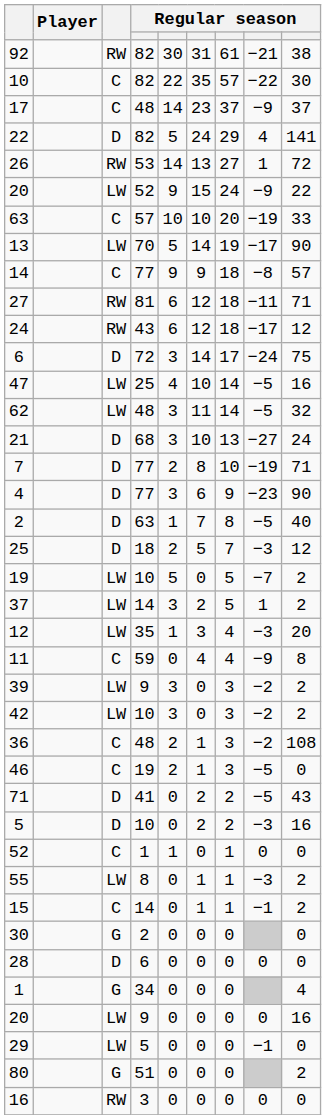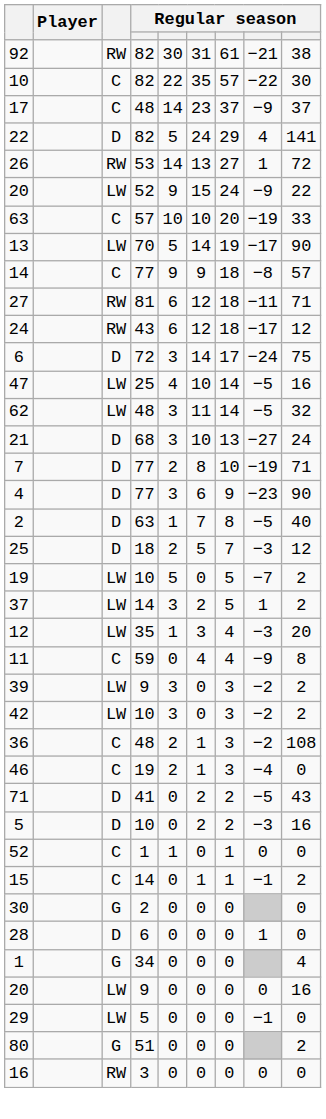(263, 770) −5 -> (263, 770) −4
- row: (19, 880)
(263, 963) 0 -> (263, 935) 1
